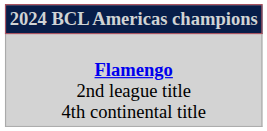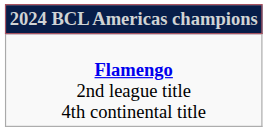(134, 90) lightgrey background -> (134, 90) no background
